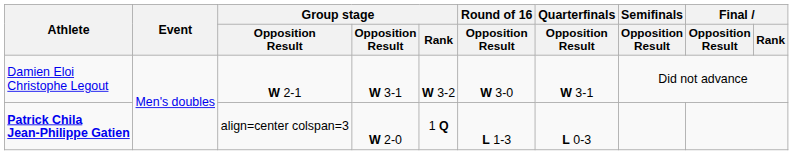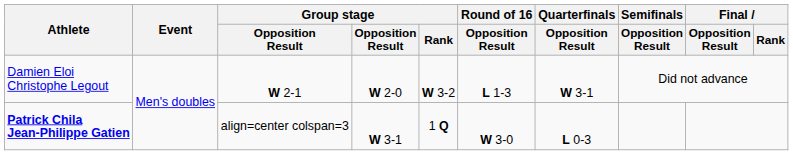(385, 93) W 3-1 -> (385, 93) W 2-0
(497, 93) W 3-0 -> (497, 93) L 1-3
(385, 140) W 2-0 -> (385, 140) W 3-1
(497, 140) L 1-3 -> (497, 140) W 3-0
